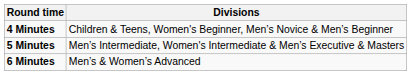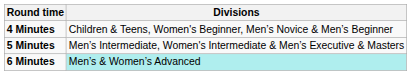(135, 62) no background -> (135, 62) paleturquoise background
